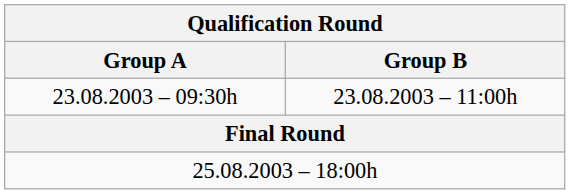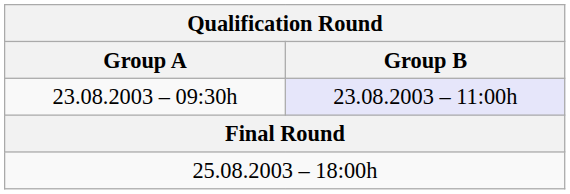(425, 96) no background -> (425, 96) lavender background
